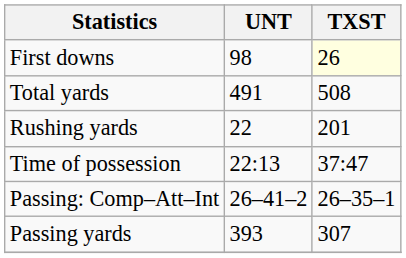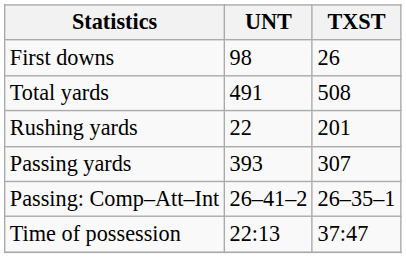(329, 57) lightyellow background -> (329, 57) no background
rows swapped: (71, 234) <-> (95, 163)
